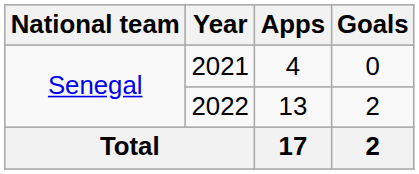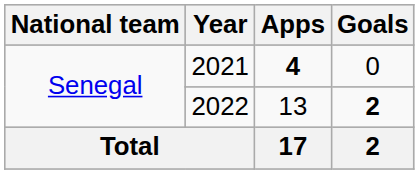(293, 65) normal -> (293, 65) bold
(373, 106) normal -> (373, 106) bold
